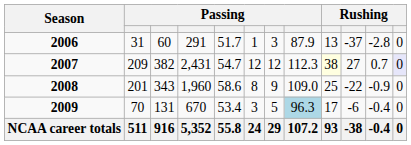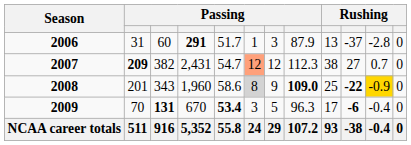(196, 43) normal -> (196, 43) bold
(138, 64) normal -> (138, 64) bold
(254, 64) no background -> (254, 64) lightsalmon background
(331, 64) lightyellow background -> (331, 64) no background
(400, 64) lavender background -> (400, 64) no background
(254, 86) no background -> (254, 86) lightgrey background
(303, 86) normal -> (303, 86) bold
(353, 86) normal -> (353, 86) bold
(379, 86) no background -> (379, 86) gold background
(164, 107) normal -> (164, 107) bold
(229, 107) normal -> (229, 107) bold
(303, 107) lightblue background -> (303, 107) no background
(353, 107) normal -> (353, 107) bold
